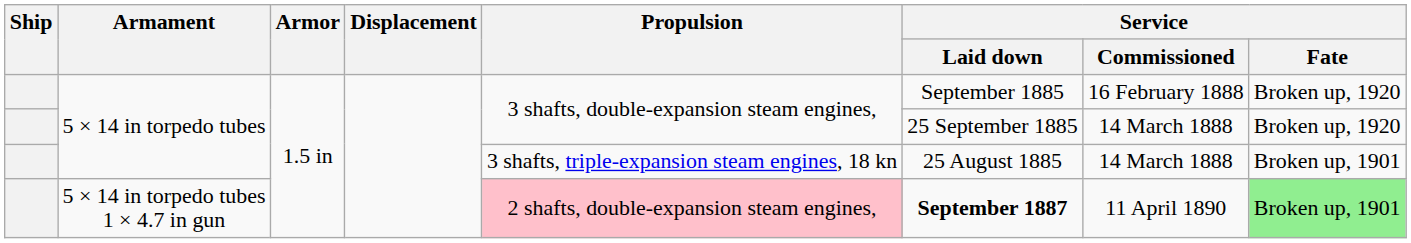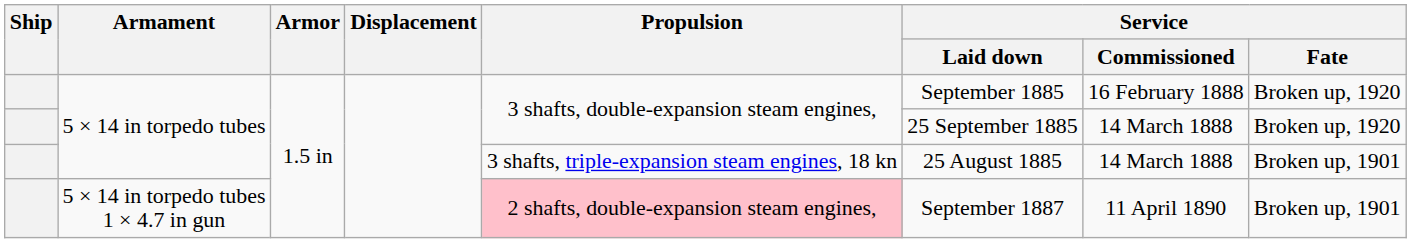(993, 208) bold -> (993, 208) normal
(1327, 208) lightgreen background -> (1327, 208) no background
